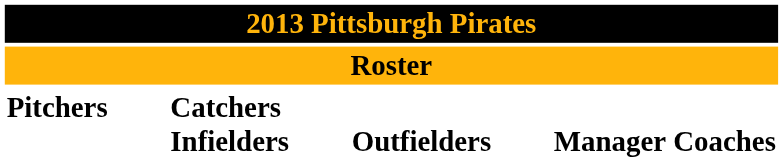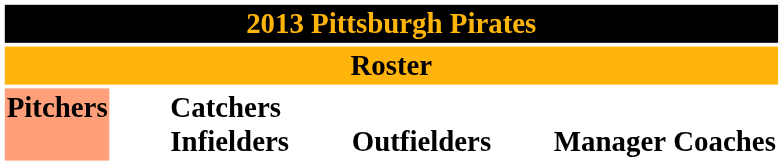(57, 106) no background -> (57, 106) lightsalmon background
